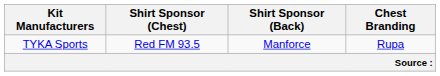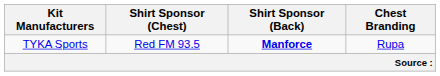(287, 44) normal -> (287, 44) bold
